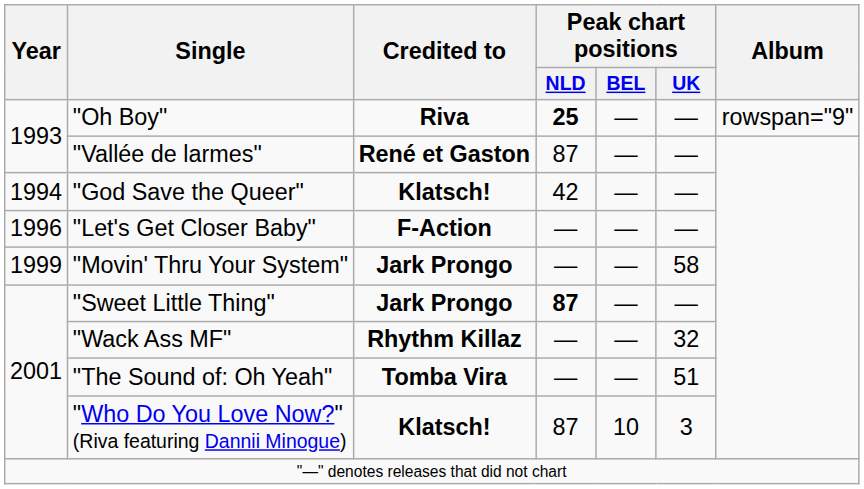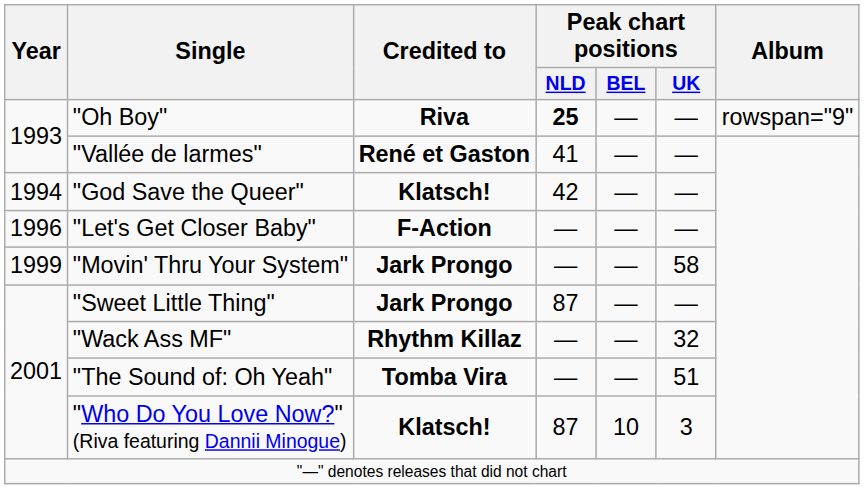(566, 154) 87 -> (566, 154) 41
(566, 302) bold -> (566, 302) normal
